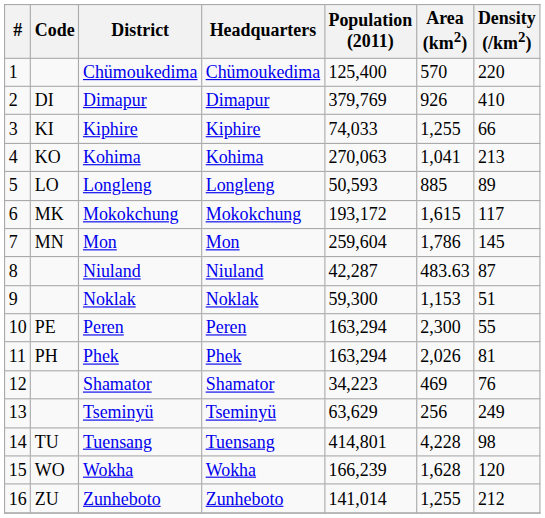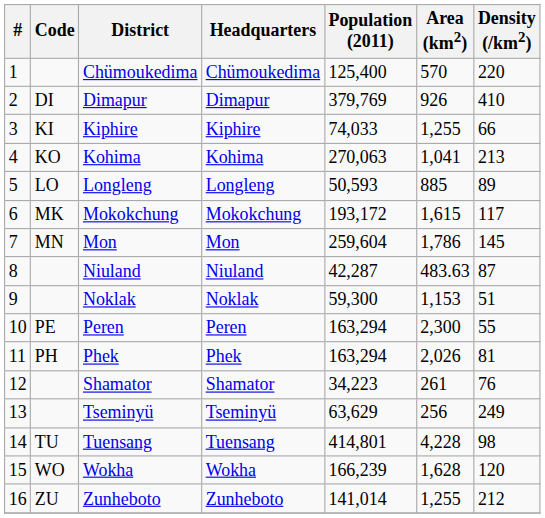(434, 384) 469 -> (434, 384) 261
